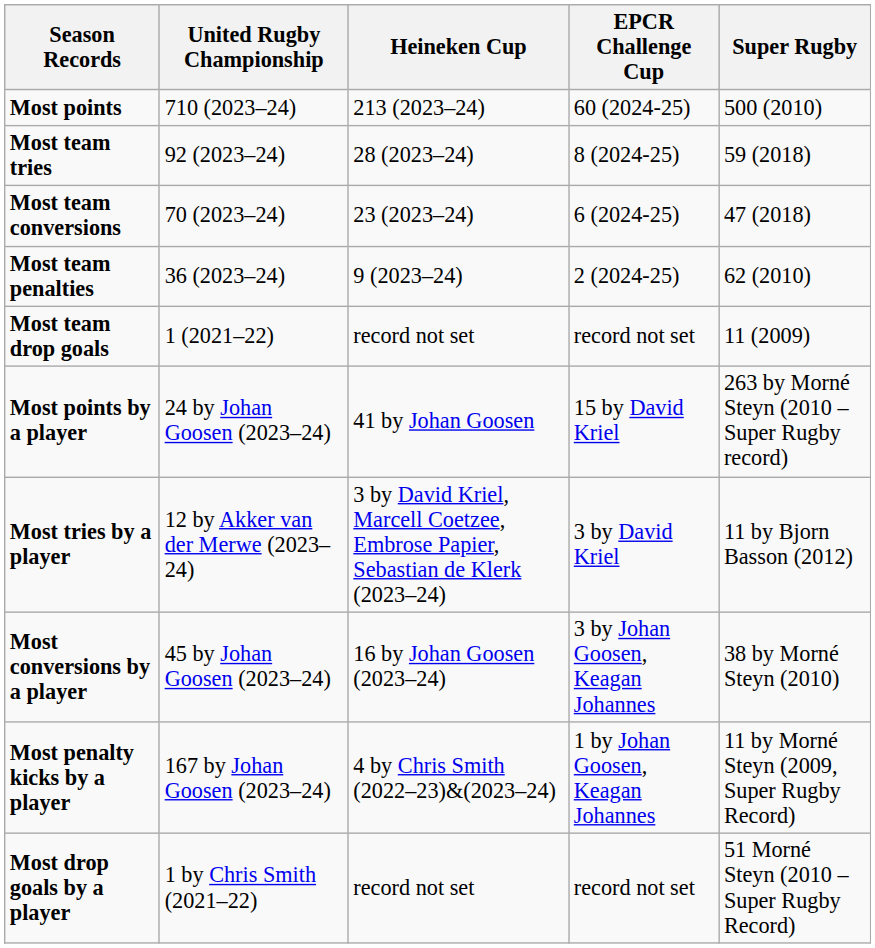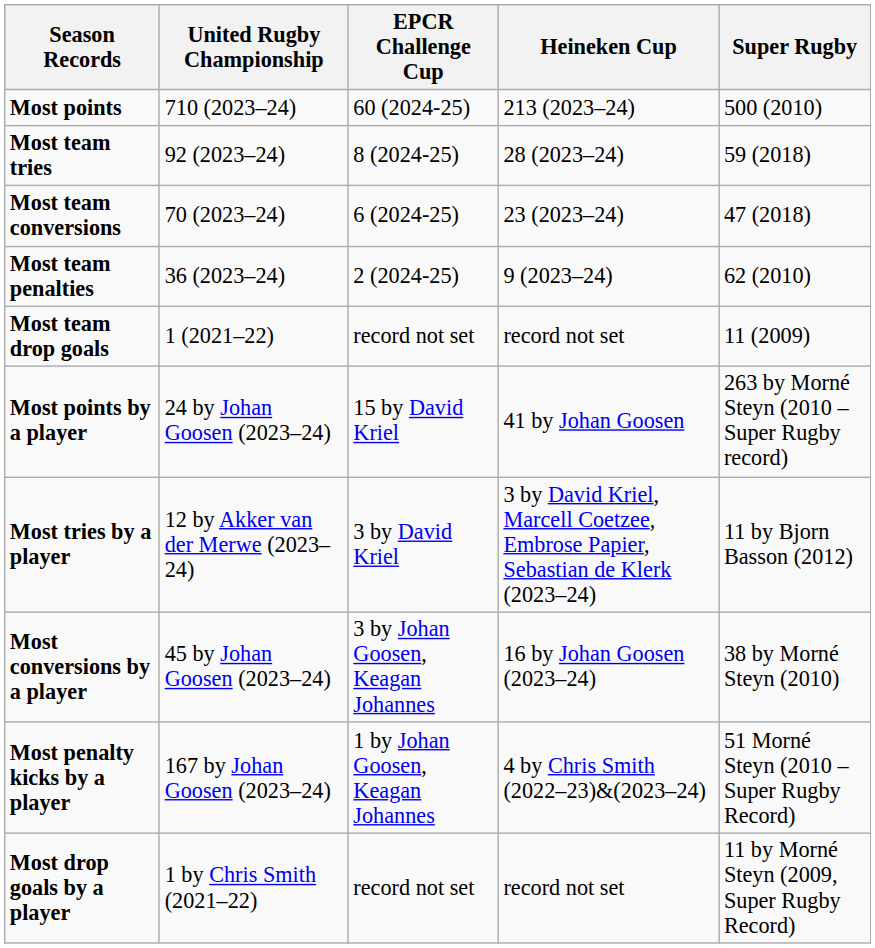columns swapped: (458, 47) <-> (644, 47)
(782, 777) 11 by Morné Steyn (2009, Super Rugby Record) -> (786, 777) 51 Morné Steyn (2010 – Super Rugby Record)
(786, 887) 51 Morné Steyn (2010 – Super Rugby Record) -> (782, 887) 11 by Morné Steyn (2009, Super Rugby Record)
